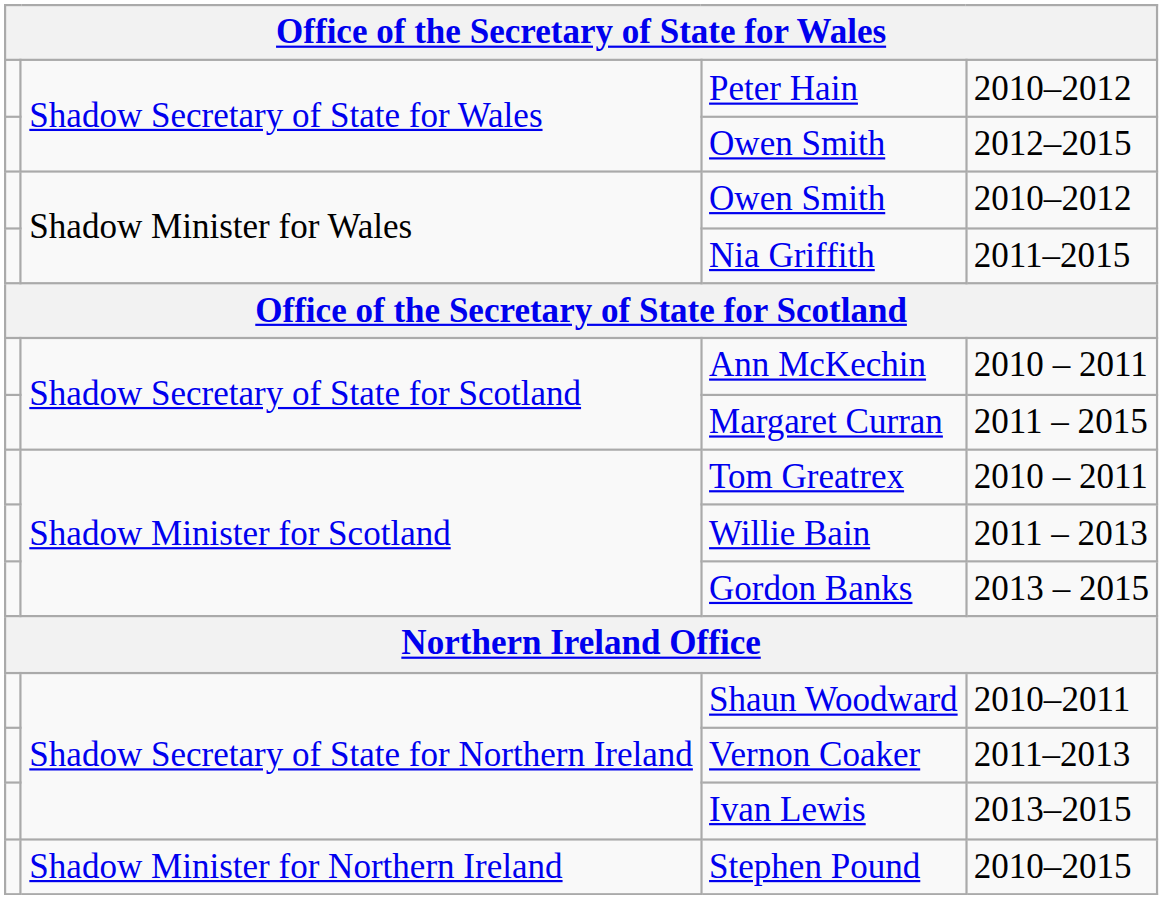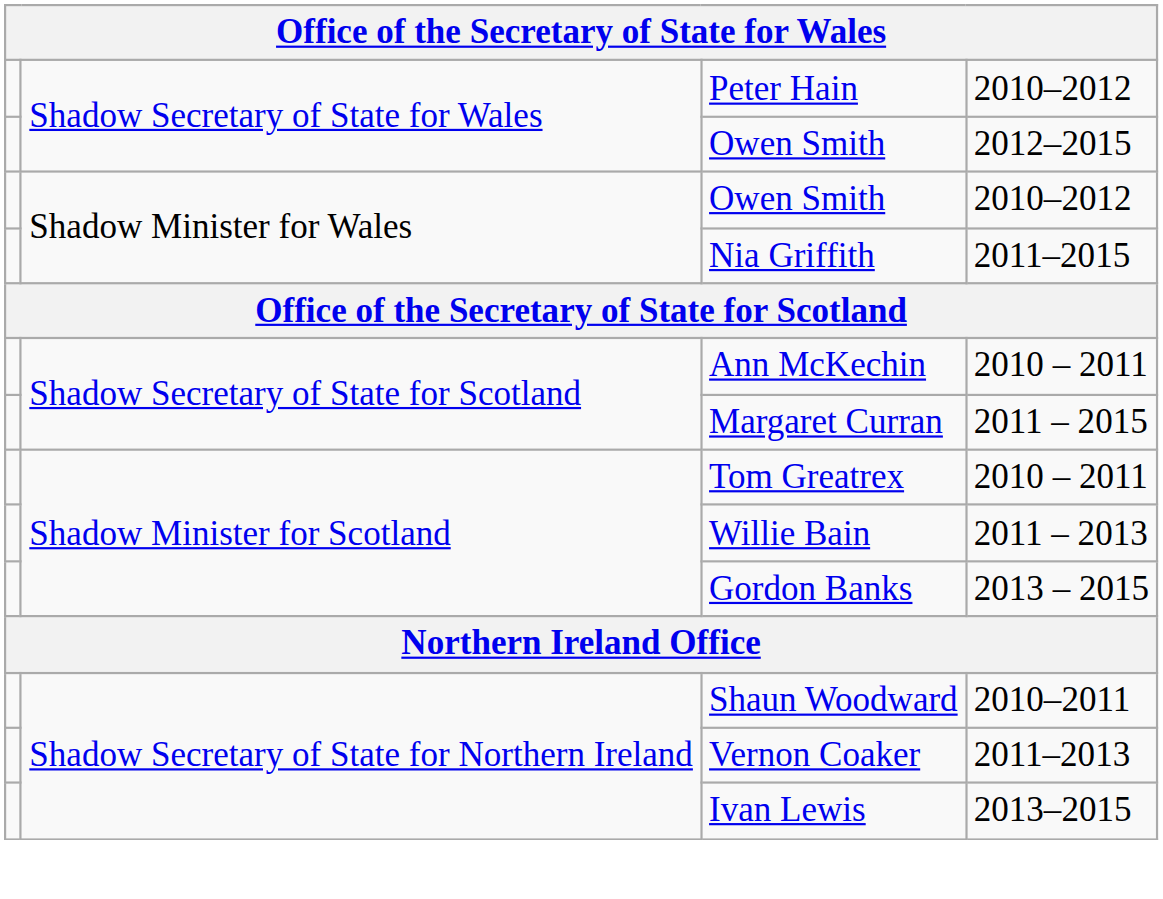- row: (815, 865)
